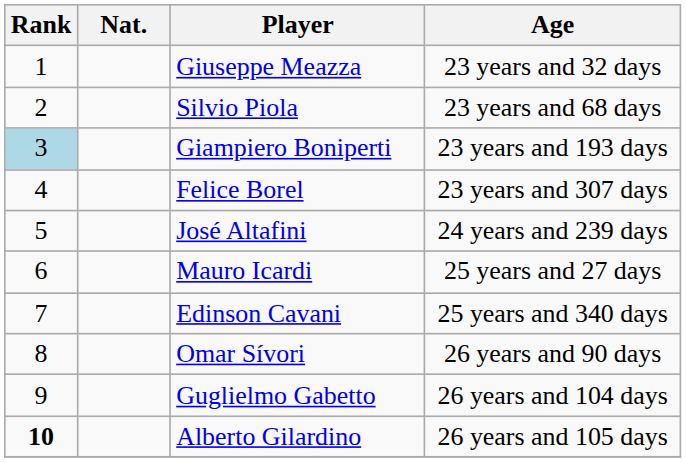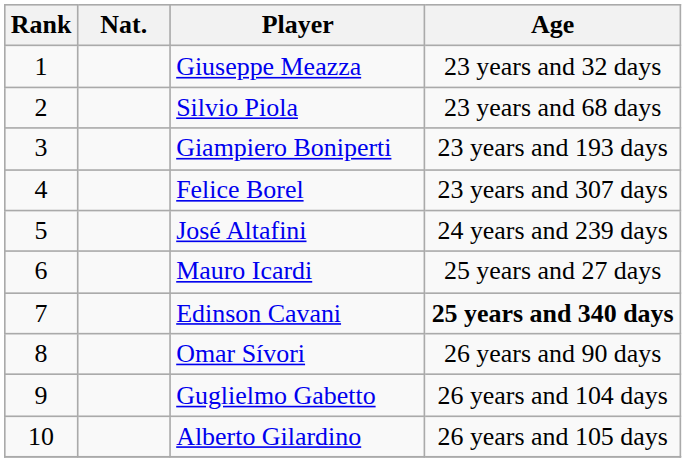(41, 148) lightblue background -> (41, 148) no background
(553, 312) normal -> (553, 312) bold
(41, 436) bold -> (41, 436) normal
